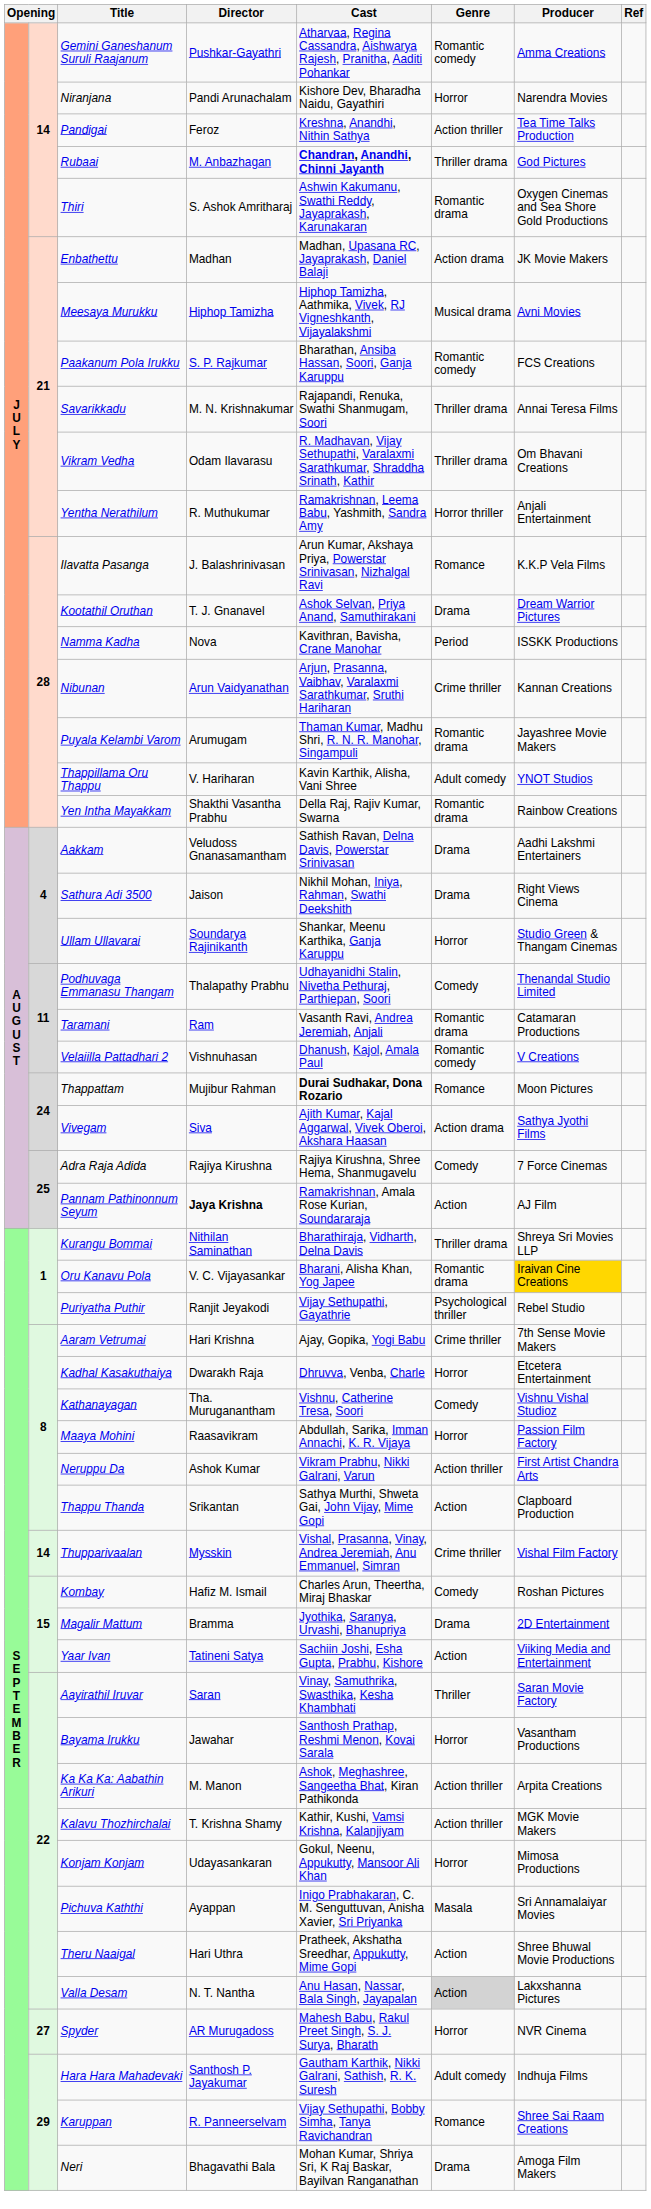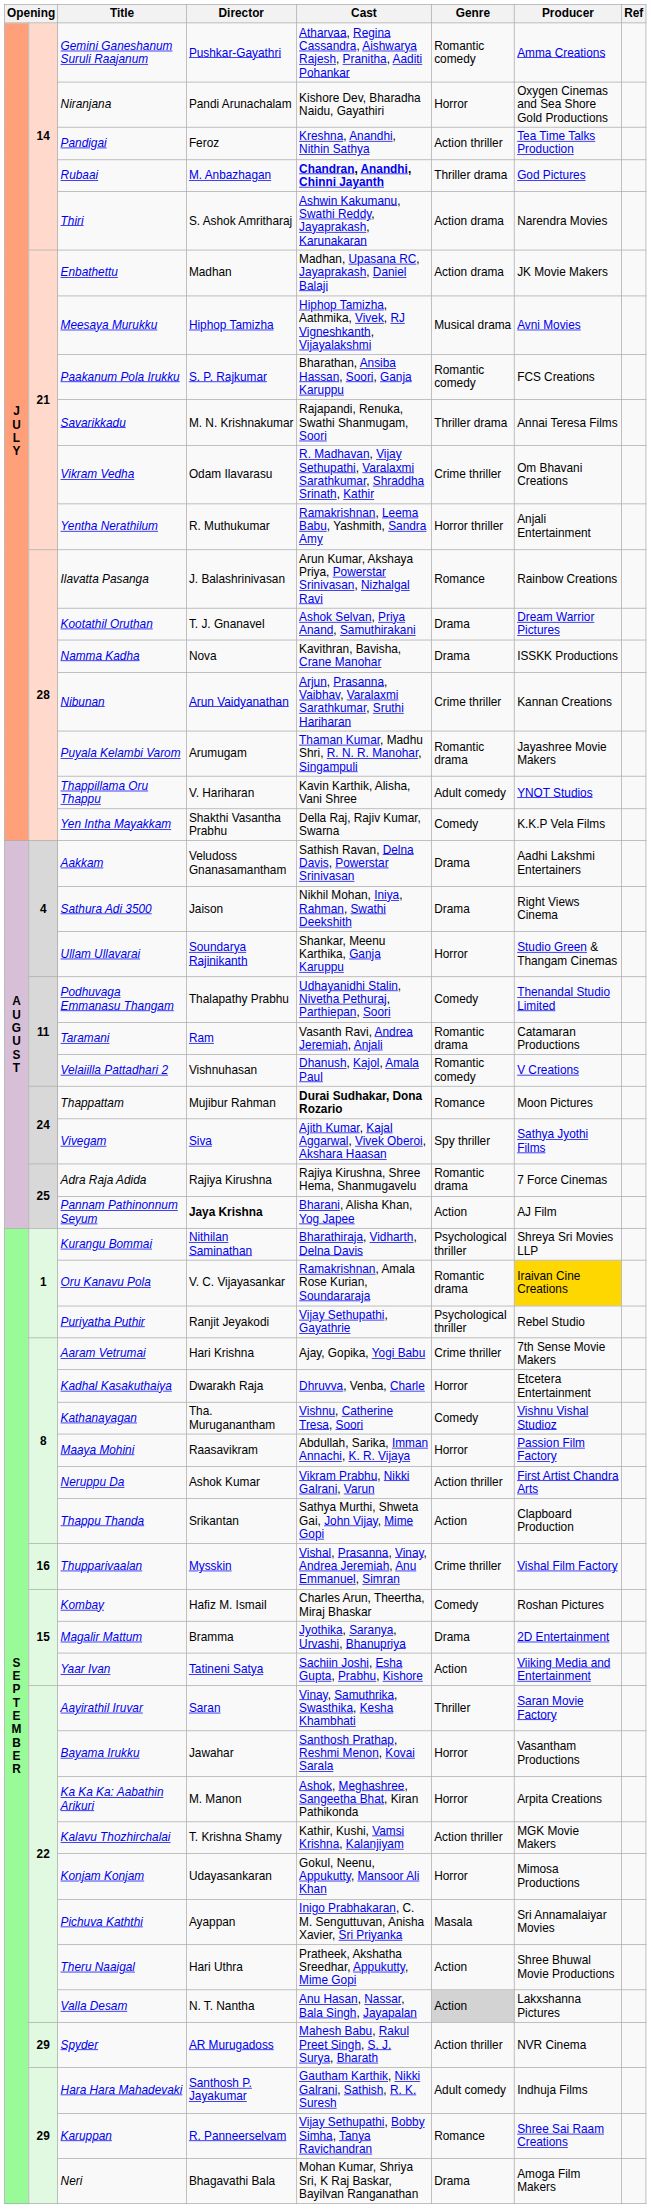(562, 98) Narendra Movies -> (563, 104) Oxygen Cinemas and Sea Shore Gold Productions
(459, 207) Romantic drama -> (469, 220) Action drama
(563, 207) Oxygen Cinemas and Sea Shore Gold Productions -> (562, 220) Narendra Movies
(471, 461) Thriller drama -> (468, 474) Crime thriller
(561, 565) K.K.P Vela Films -> (567, 578) Rainbow Creations
(451, 643) Period -> (452, 656) Drama
(459, 811) Romantic drama -> (456, 824) Comedy
(567, 811) Rainbow Creations -> (561, 824) K.K.P Vela Films
(469, 1128) Action drama -> (462, 1141) Spy thriller
(456, 1166) Comedy -> (459, 1180) Romantic drama
(357, 1205) Ramakrishnan, Amala Rose Kurian, Soundararaja -> (356, 1212) Bharani, Alisha Khan, Yog Japee
(471, 1244) Thriller drama -> (470, 1244) Psychological thriller
(356, 1276) Bharani, Alisha Khan, Yog Japee -> (357, 1283) Ramakrishnan, Amala Rose Kurian, Soundararaja
(43, 1553) 14 -> (43, 1566) 16
(468, 1785) Action thriller -> (451, 1799) Horror
(43, 2031) 27 -> (43, 2045) 29
(451, 2031) Horror -> (468, 2045) Action thriller
